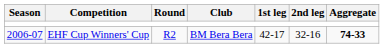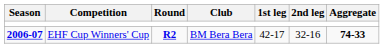(25, 34) normal -> (25, 34) bold
(170, 34) normal -> (170, 34) bold
